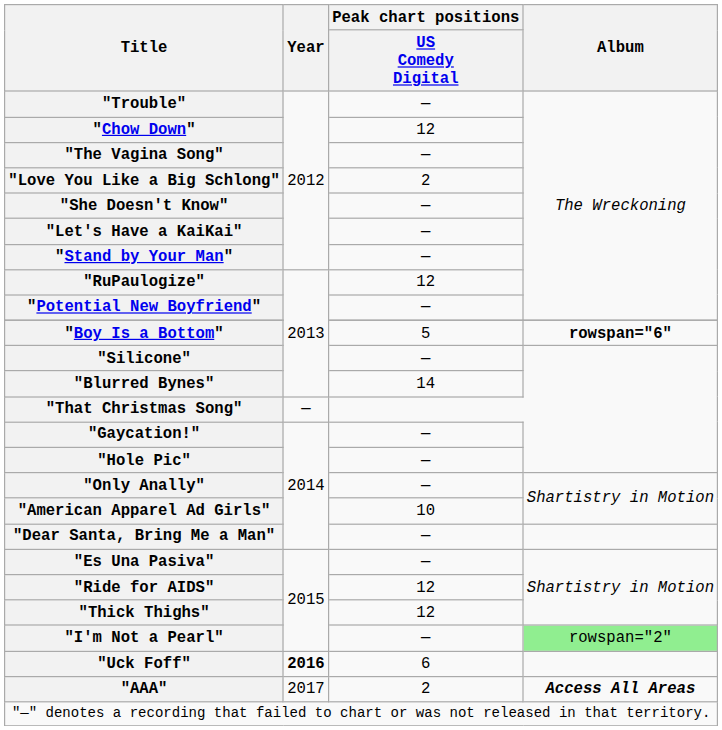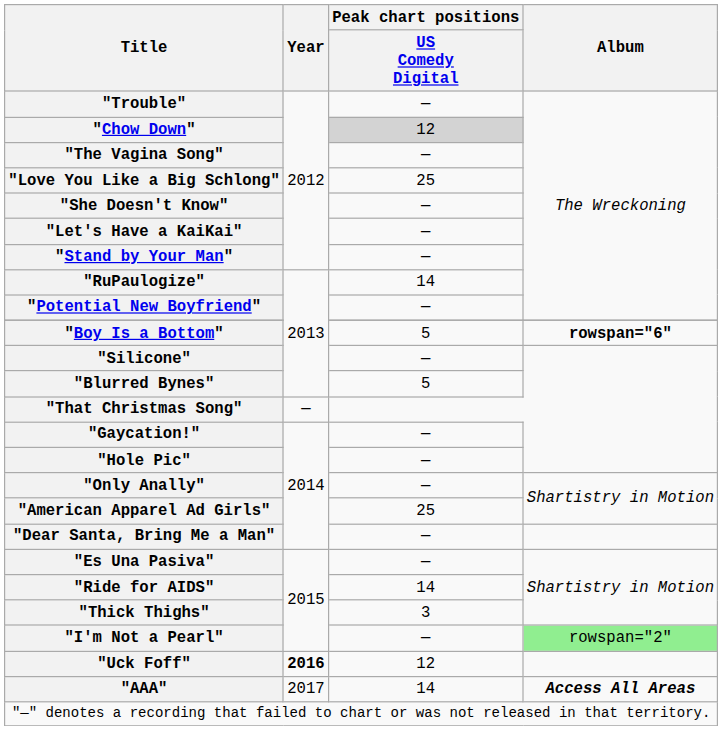(426, 130) no background -> (426, 130) lightgrey background
(426, 180) 2 -> (426, 180) 25
(426, 282) 12 -> (426, 282) 14
(426, 384) 14 -> (426, 384) 5
(426, 511) 10 -> (426, 511) 25
(426, 587) 12 -> (426, 587) 14
(426, 613) 12 -> (426, 613) 3
(426, 664) 6 -> (426, 664) 12
(426, 689) 2 -> (426, 689) 14
